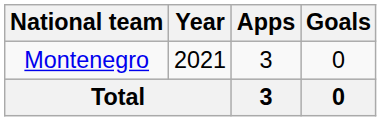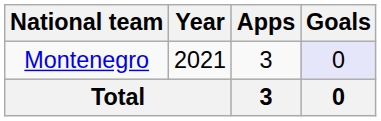(338, 60) no background -> (338, 60) lavender background
